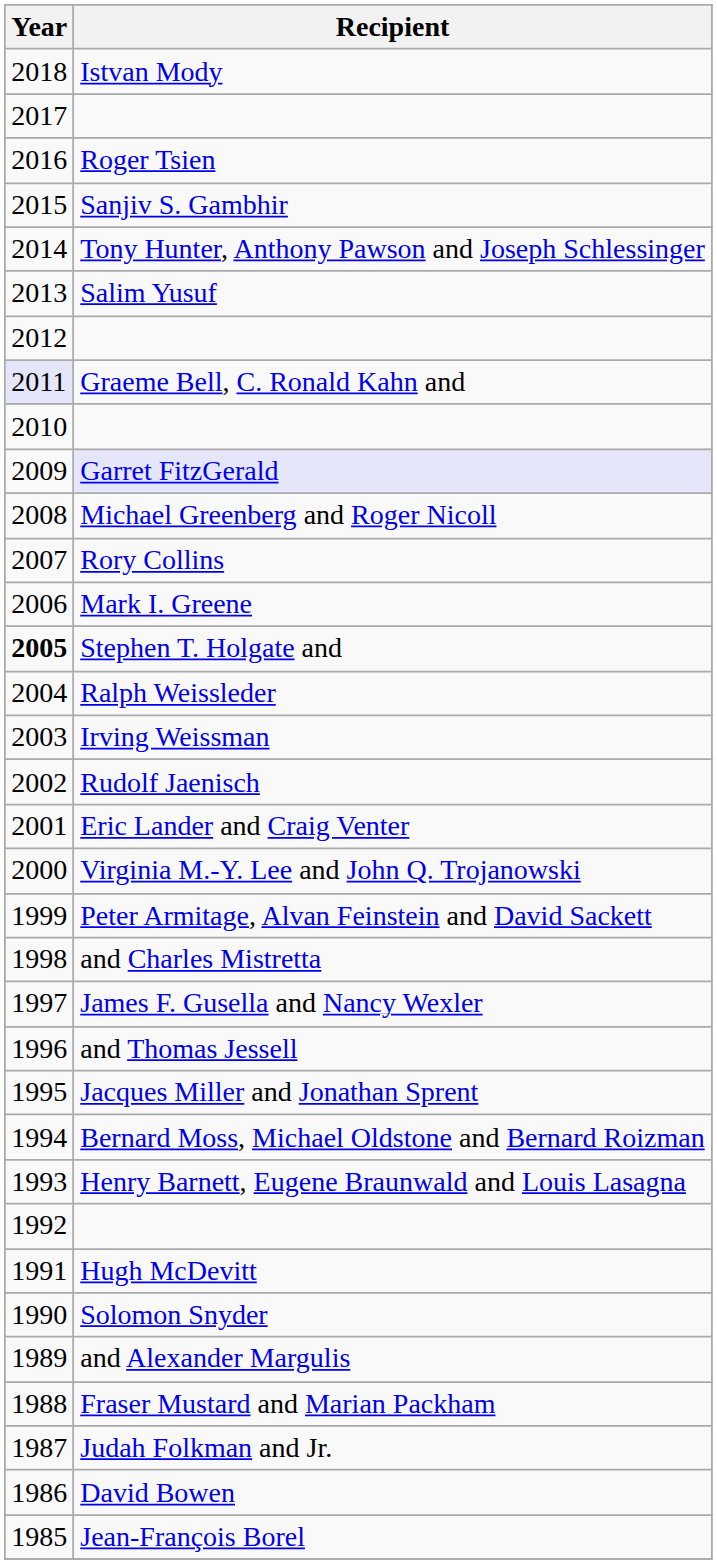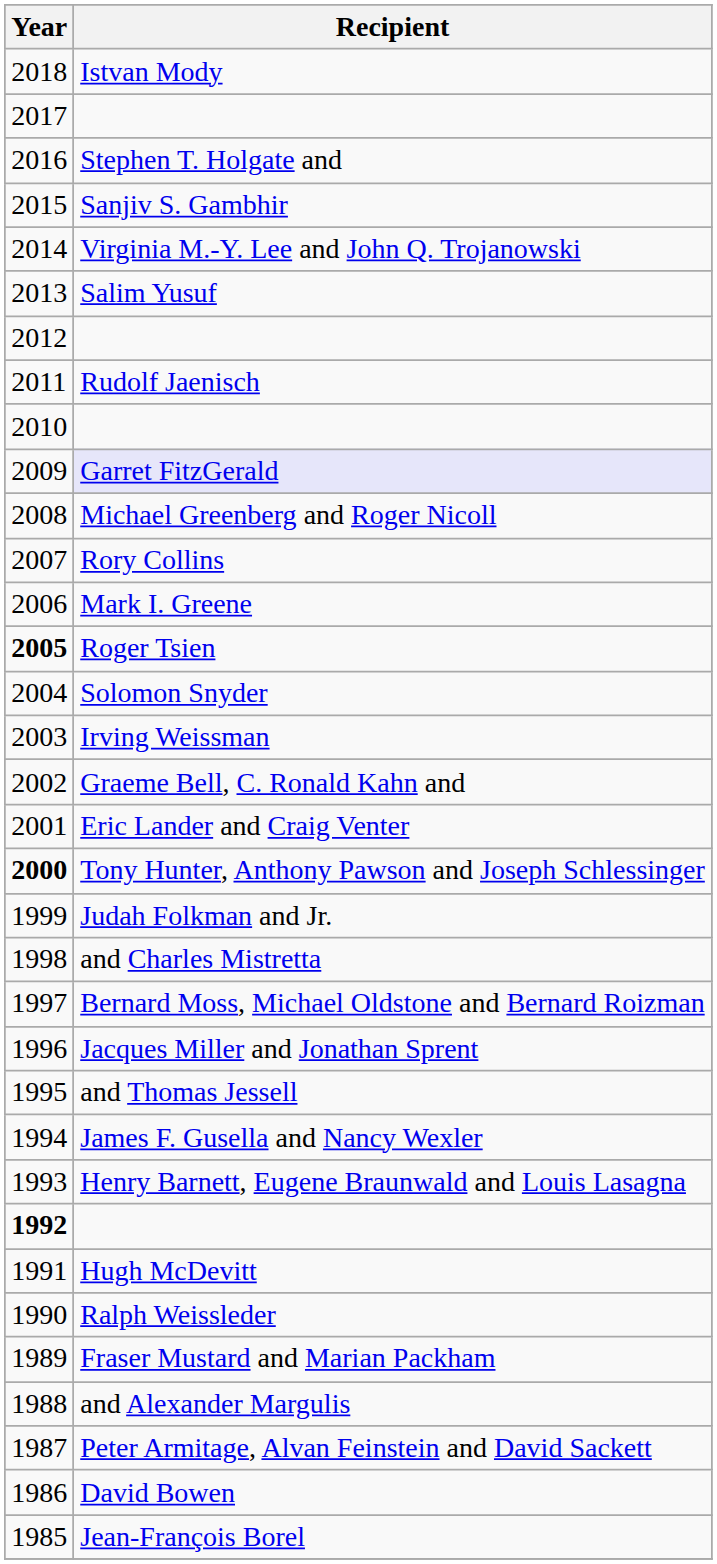(148, 159) Roger Tsien -> (211, 159) Stephen T. Holgate and
(393, 248) Tony Hunter, Anthony Pawson and Joseph Schlessinger -> (330, 248) Virginia M.-Y. Lee and John Q. Trojanowski
(39, 381) lavender background -> (39, 381) no background
(273, 381) Graeme Bell, C. Ronald Kahn and -> (170, 381) Rudolf Jaenisch
(211, 648) Stephen T. Holgate and -> (148, 648) Roger Tsien
(178, 692) Ralph Weissleder -> (174, 692) Solomon Snyder
(170, 781) Rudolf Jaenisch -> (273, 781) Graeme Bell, C. Ronald Kahn and
(39, 870) normal -> (39, 870) bold
(330, 870) Virginia M.-Y. Lee and John Q. Trojanowski -> (393, 870) Tony Hunter, Anthony Pawson and Joseph Schlessinger
(366, 914) Peter Armitage, Alvan Feinstein and David Sackett -> (206, 914) Judah Folkman and Jr.
(281, 1003) James F. Gusella and Nancy Wexler -> (392, 1003) Bernard Moss, Michael Oldstone and Bernard Roizman
(189, 1048) and Thomas Jessell -> (279, 1048) Jacques Miller and Jonathan Sprent
(279, 1092) Jacques Miller and Jonathan Sprent -> (189, 1092) and Thomas Jessell
(392, 1136) Bernard Moss, Michael Oldstone and Bernard Roizman -> (281, 1136) James F. Gusella and Nancy Wexler
(39, 1225) normal -> (39, 1225) bold
(174, 1314) Solomon Snyder -> (178, 1314) Ralph Weissleder
(215, 1358) and Alexander Margulis -> (288, 1358) Fraser Mustard and Marian Packham
(288, 1403) Fraser Mustard and Marian Packham -> (215, 1403) and Alexander Margulis
(206, 1447) Judah Folkman and Jr. -> (366, 1447) Peter Armitage, Alvan Feinstein and David Sackett
